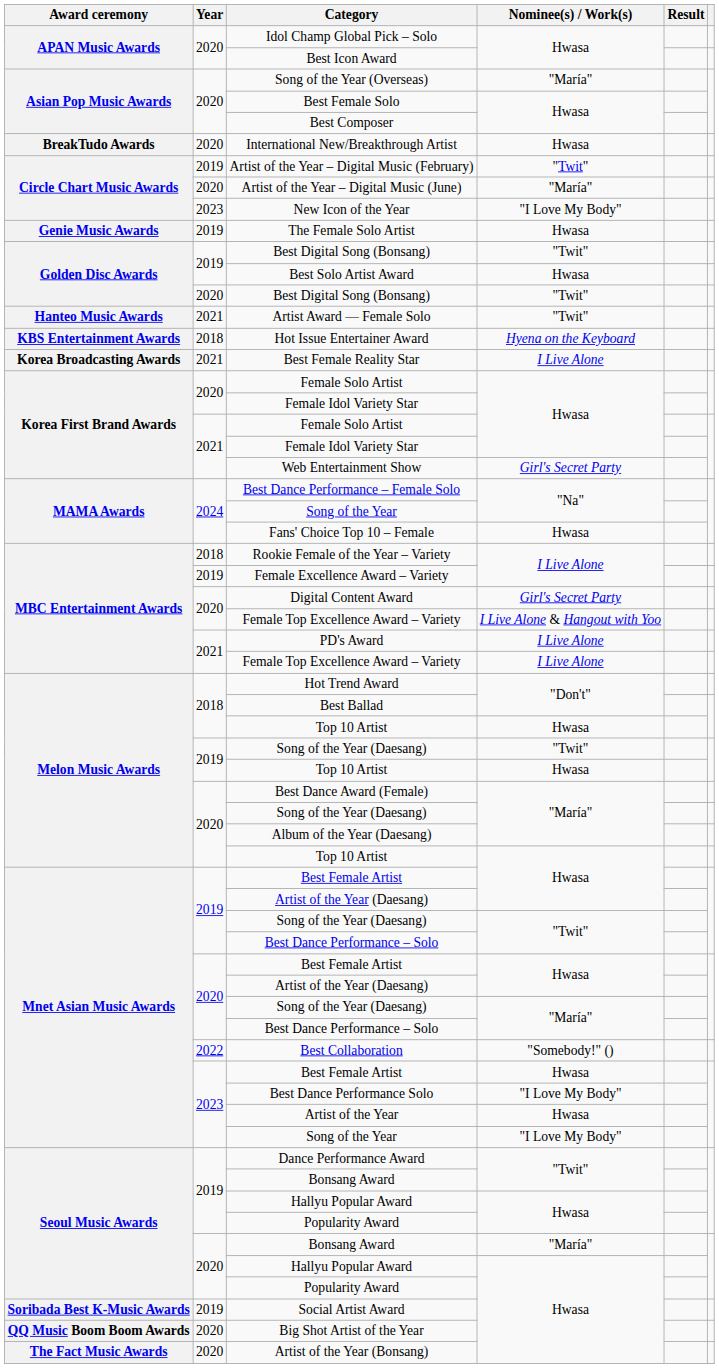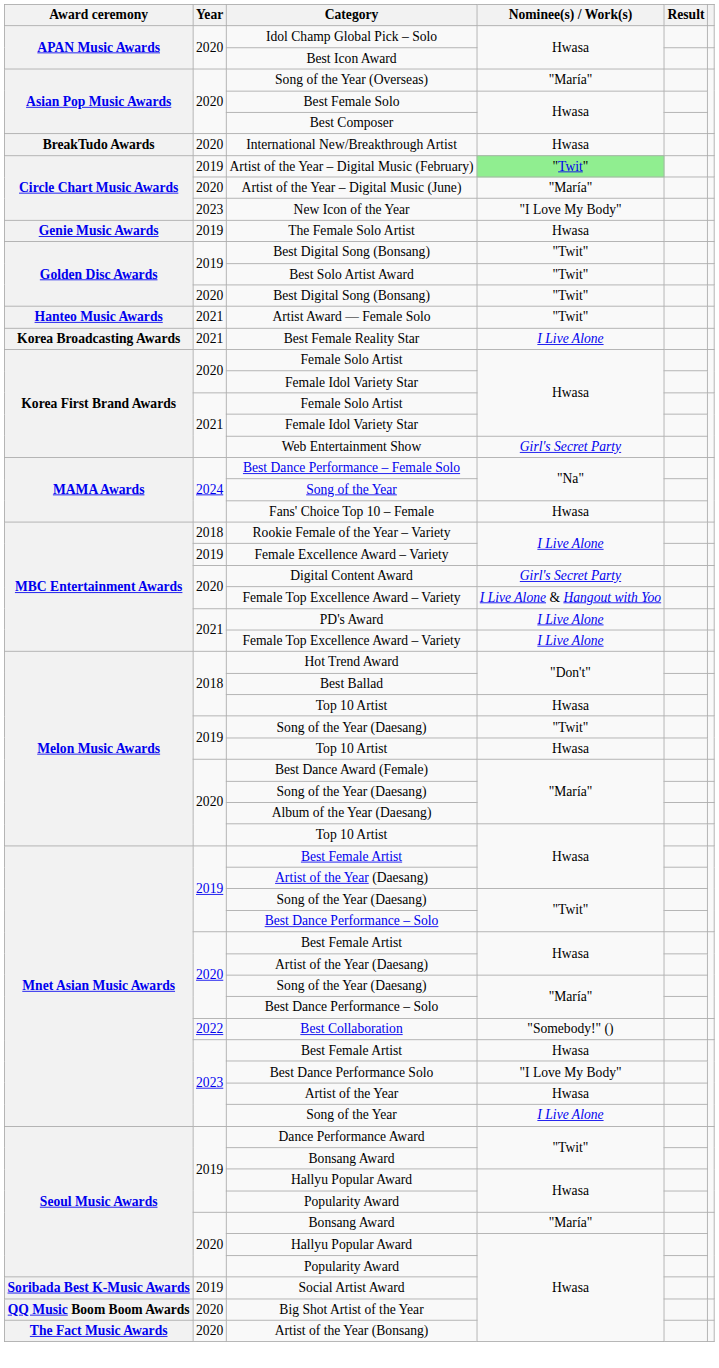(570, 166) no background -> (570, 166) lightgreen background
(570, 274) Hwasa -> (570, 274) "Twit"
- row: (210, 338)
(570, 1136) "I Love My Body" -> (570, 1115) I Live Alone
